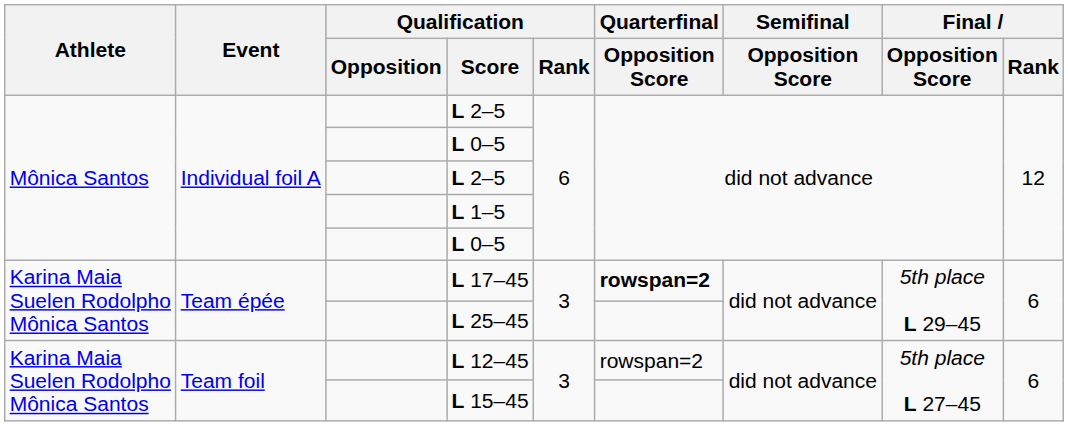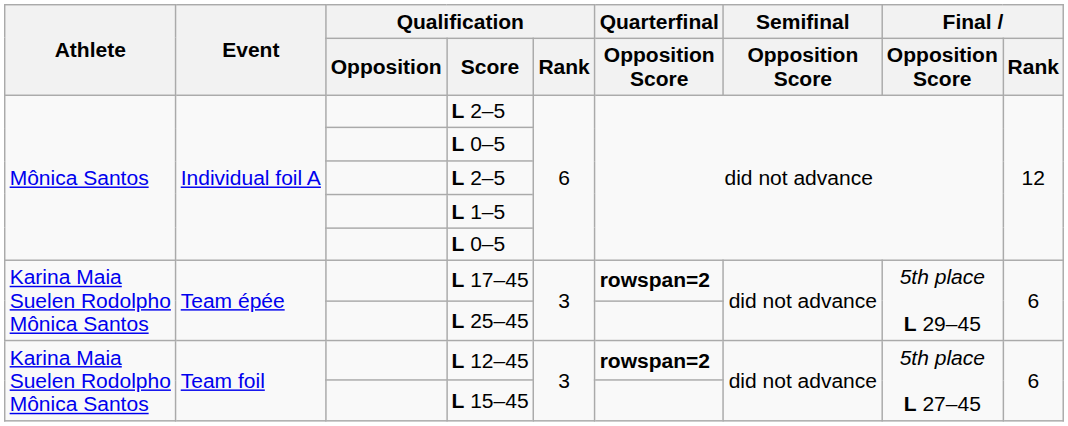(651, 361) normal -> (655, 361) bold
